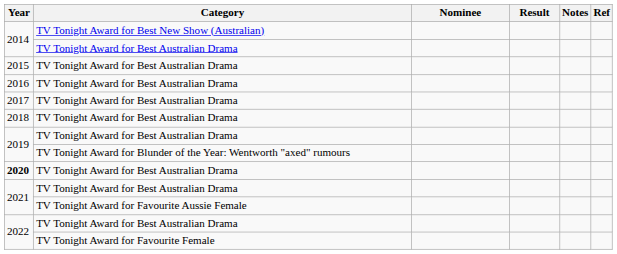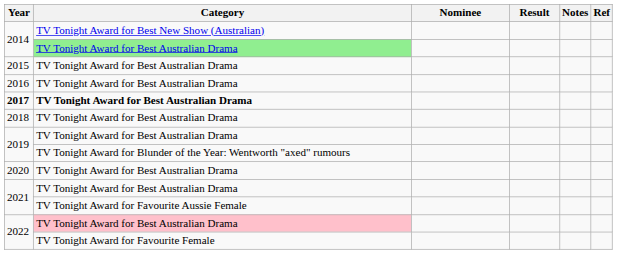(137, 48) no background -> (137, 48) lightgreen background
(18, 100) normal -> (18, 100) bold
(137, 100) normal -> (144, 100) bold
(18, 170) bold -> (18, 170) normal
(137, 223) no background -> (137, 223) pink background
